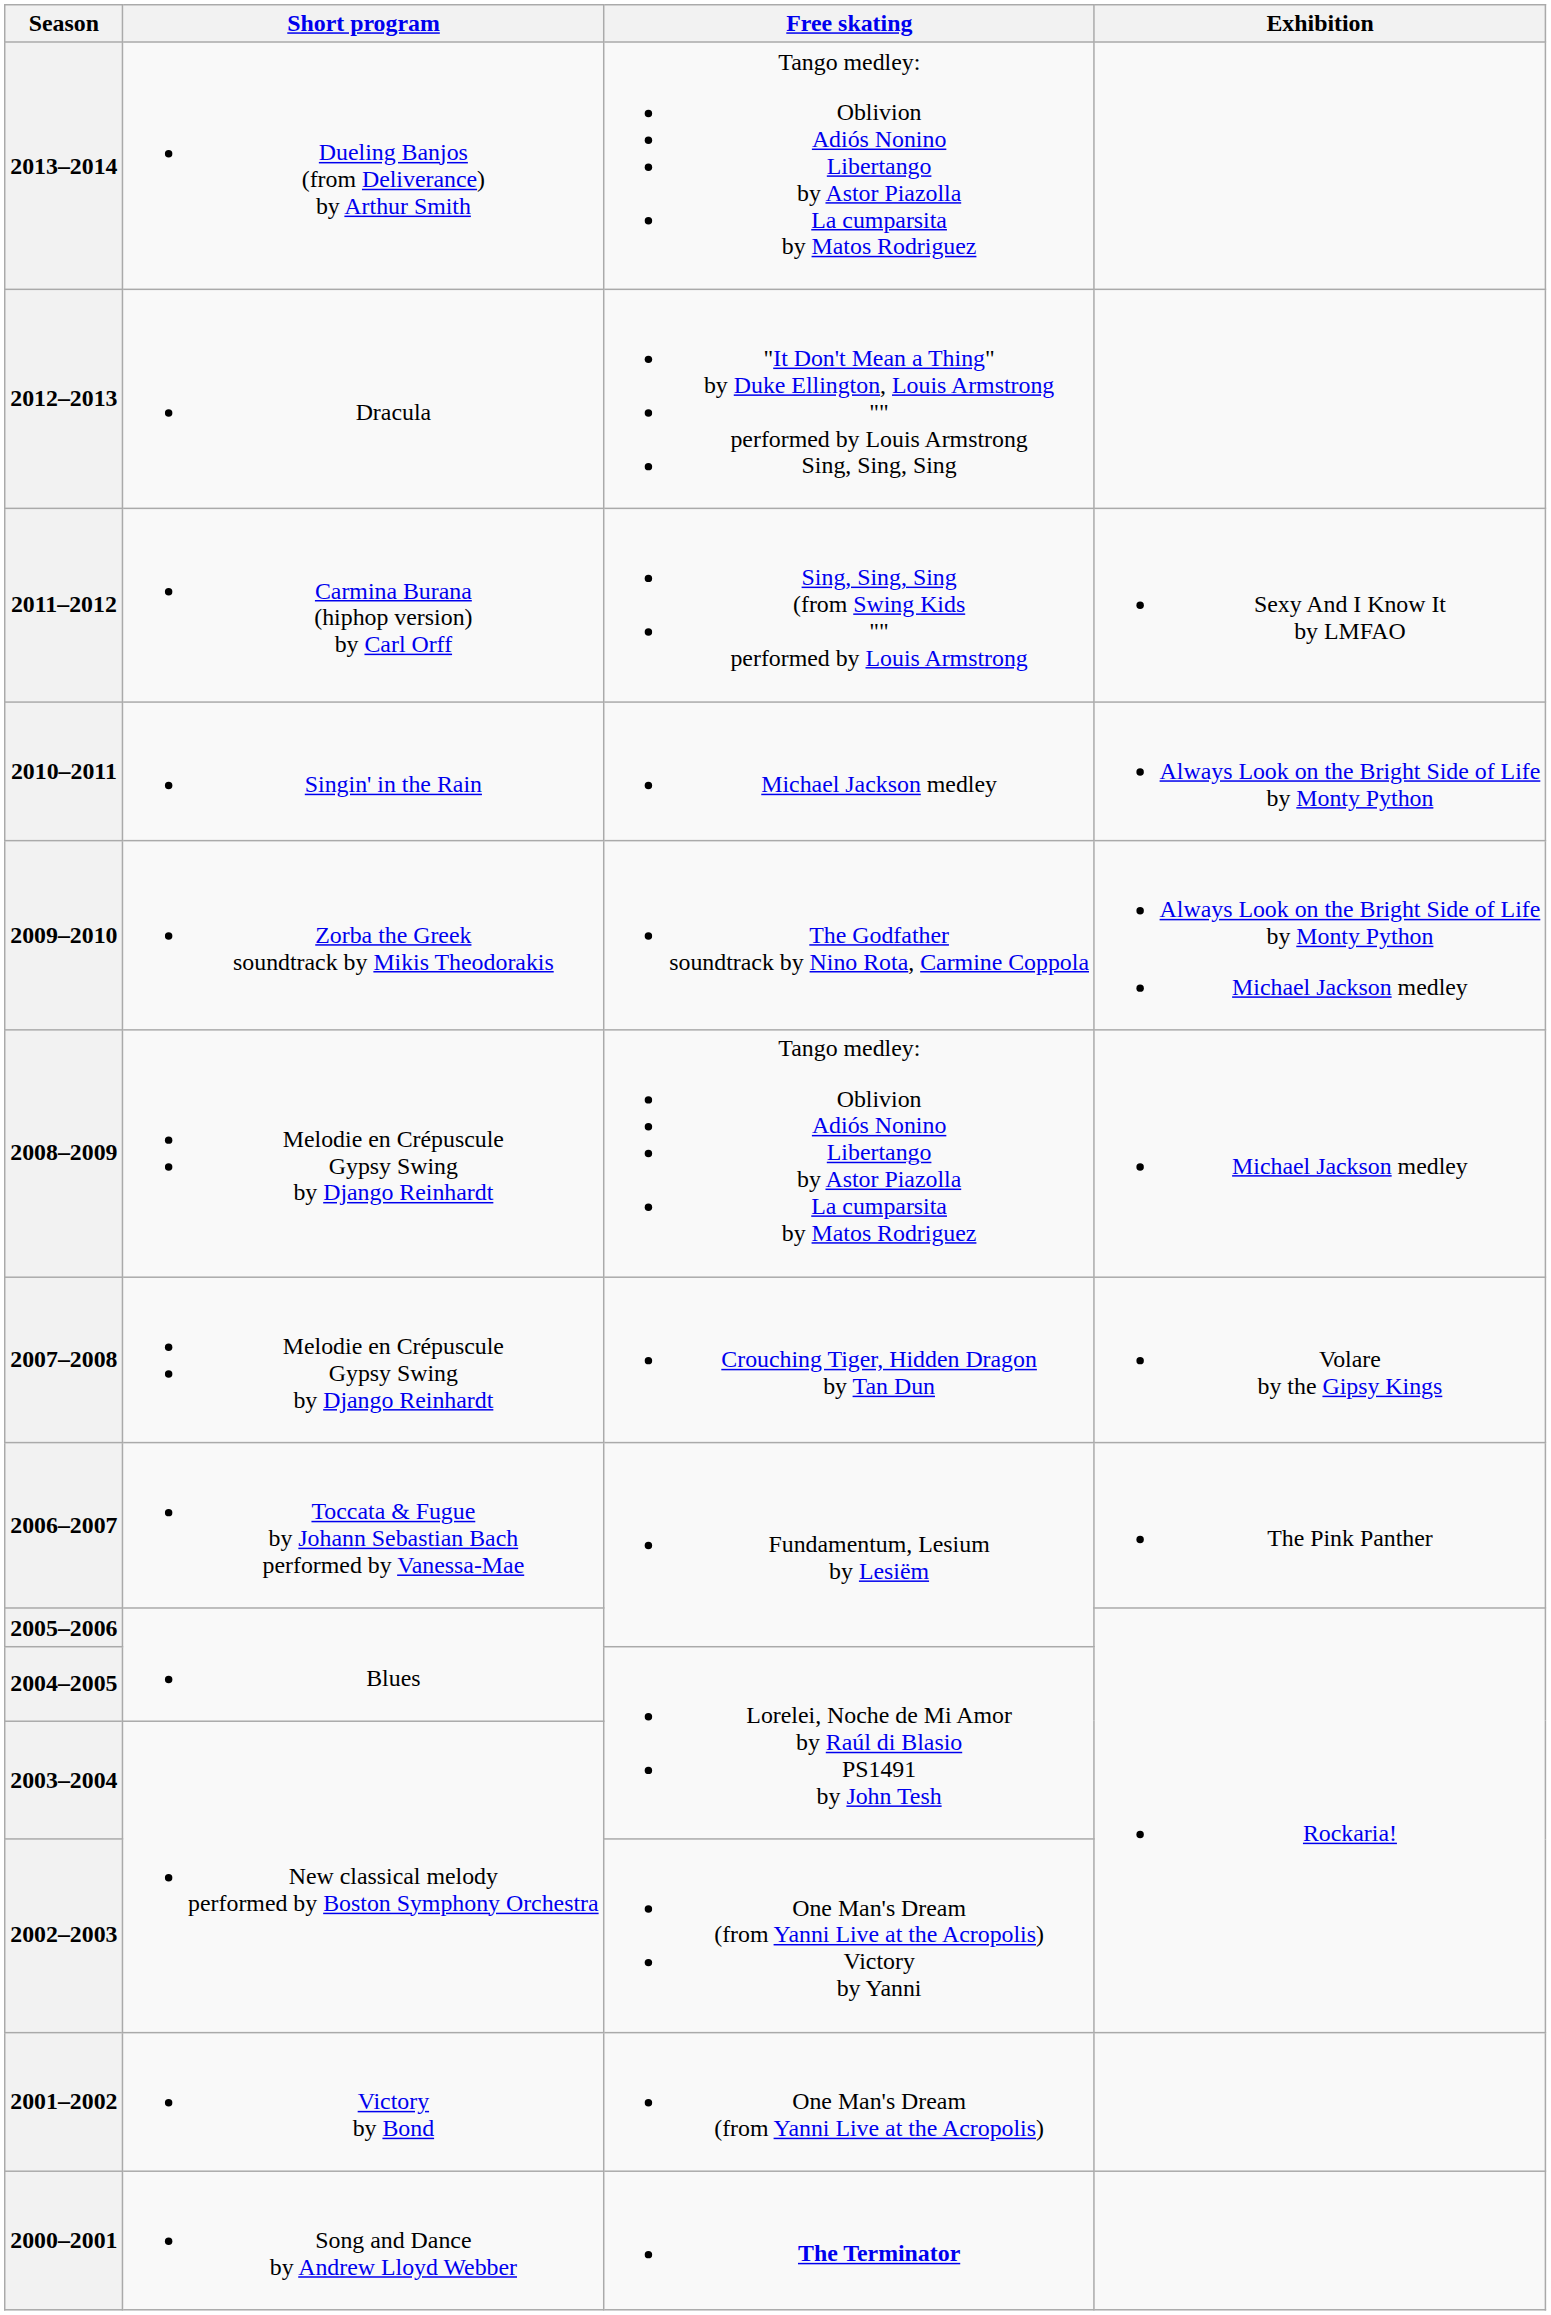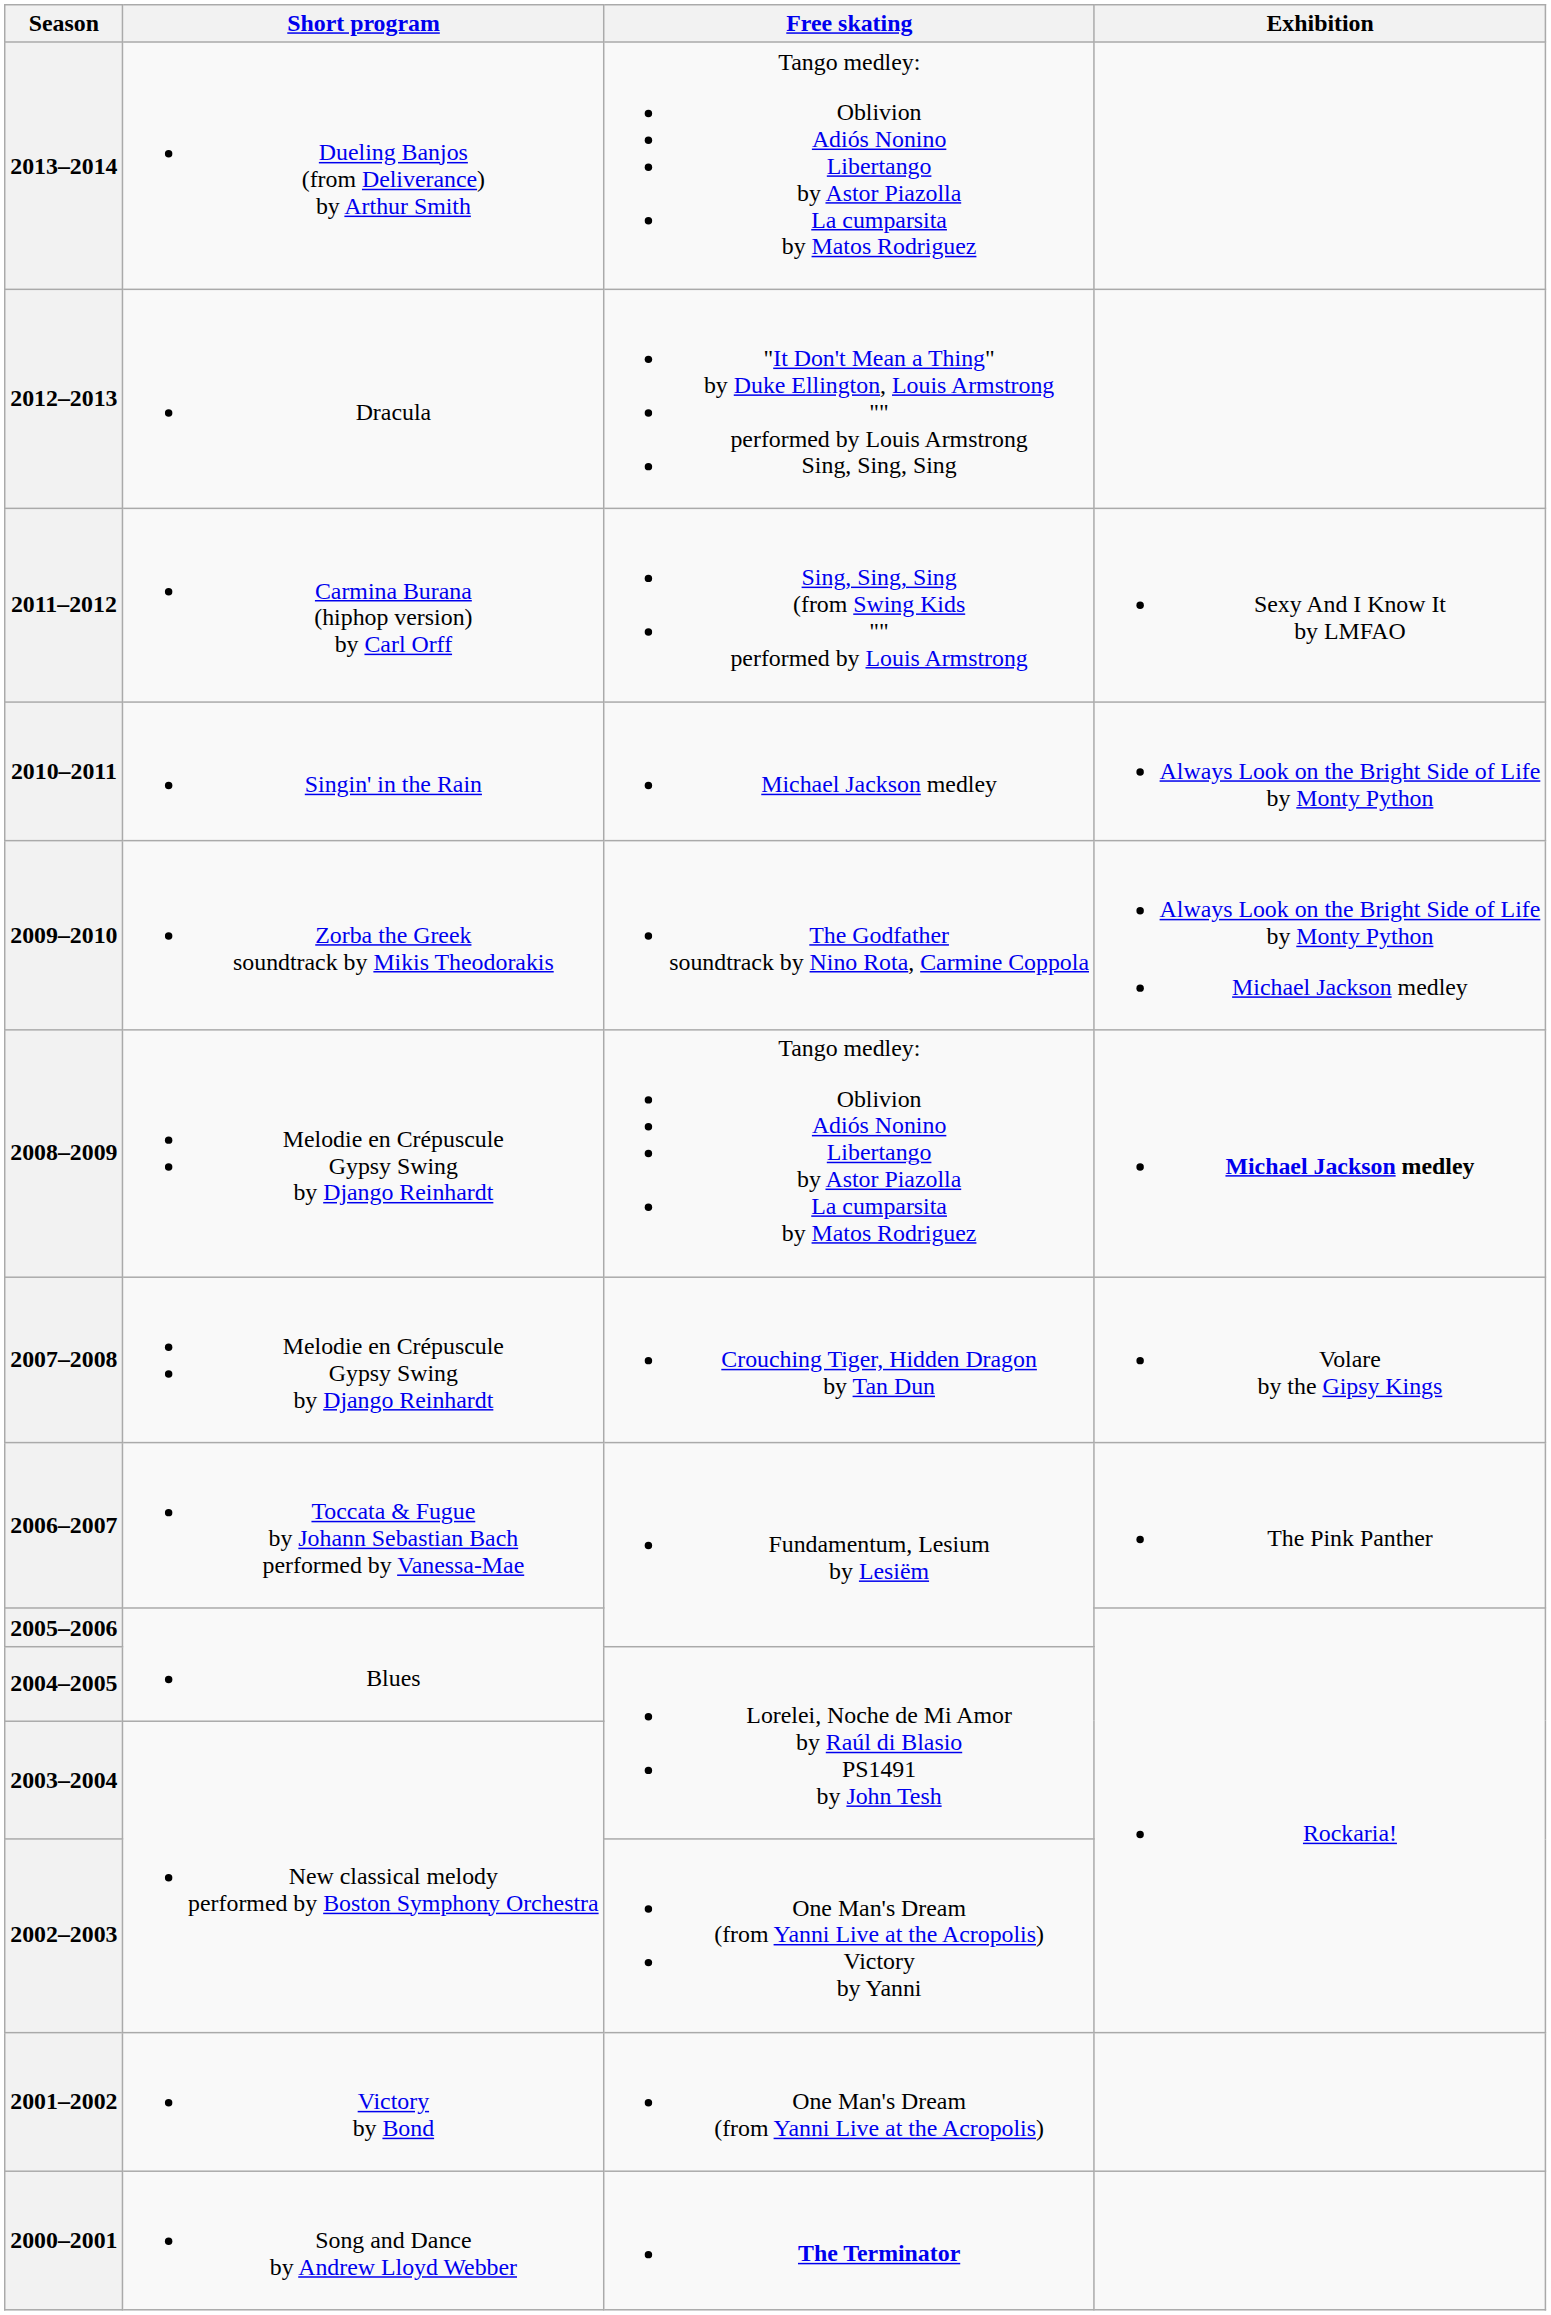(1320, 1167) normal -> (1320, 1167) bold
